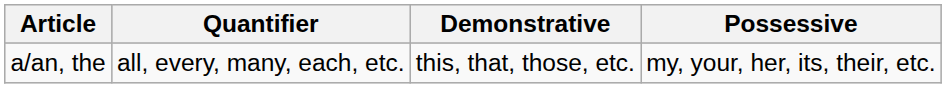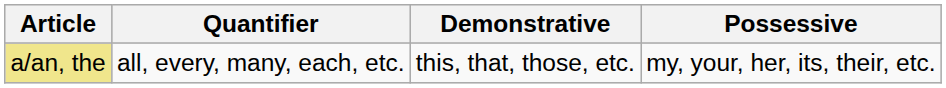(58, 62) no background -> (58, 62) khaki background
